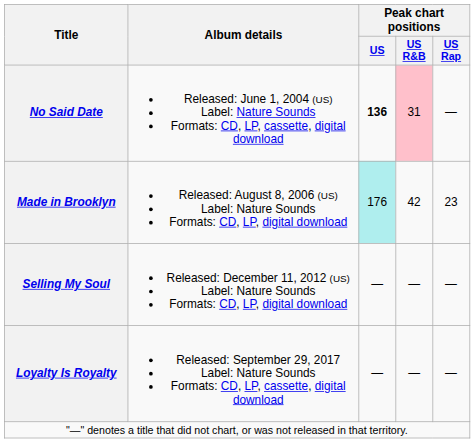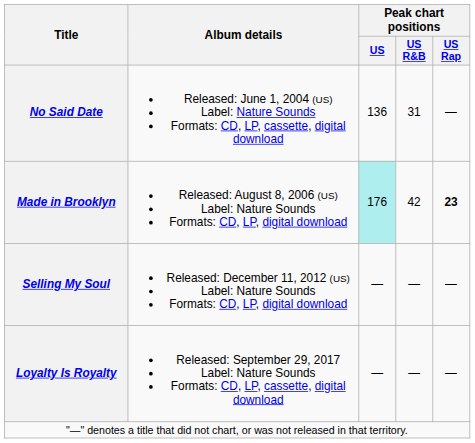(377, 113) bold -> (377, 113) normal
(414, 113) pink background -> (414, 113) no background
(451, 202) normal -> (451, 202) bold
